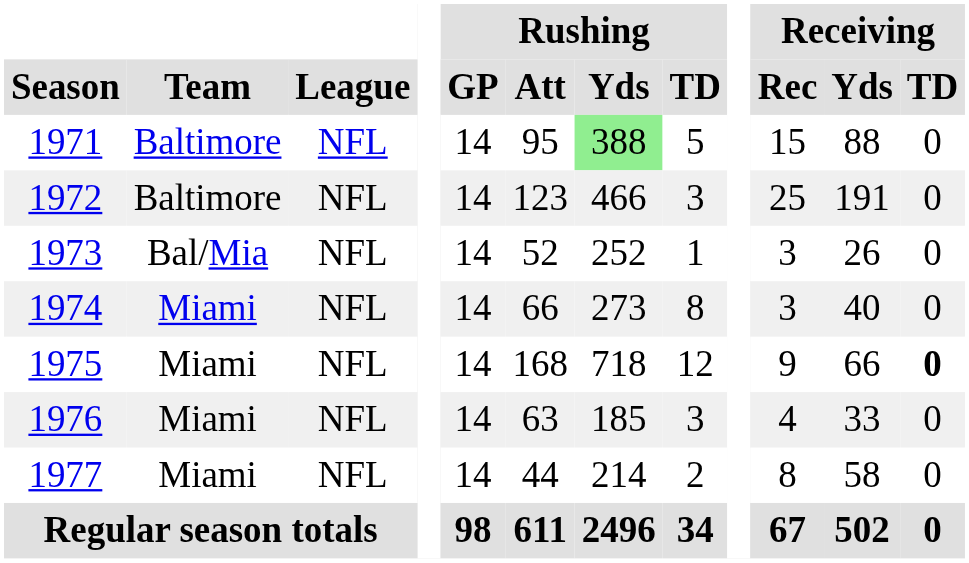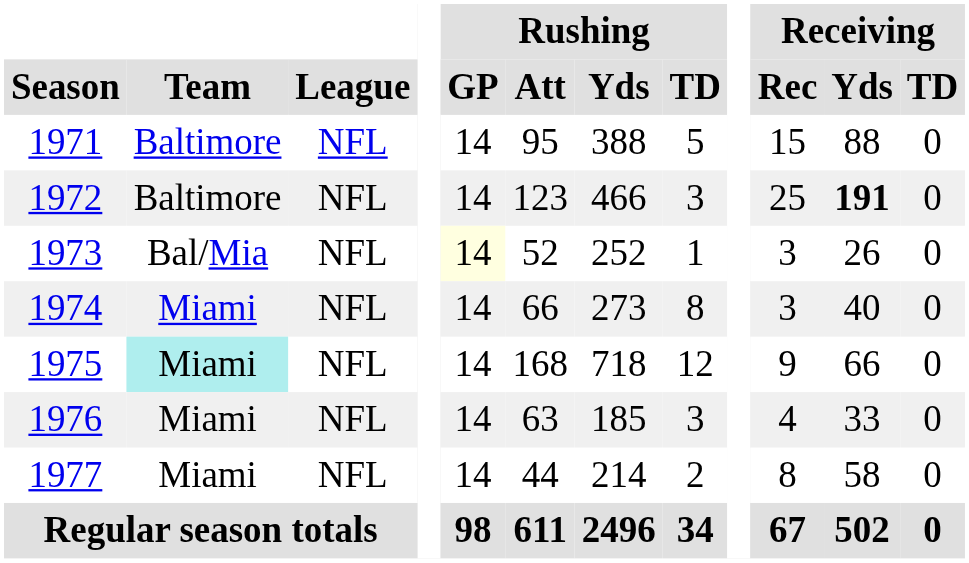(619, 141) lightgreen background -> (619, 141) no background
(862, 197) normal -> (862, 197) bold
(473, 252) no background -> (473, 252) lightyellow background
(208, 363) no background -> (208, 363) paleturquoise background
(932, 363) bold -> (932, 363) normal
